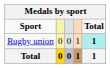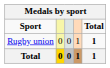(94, 41) paleturquoise background -> (94, 41) no background
